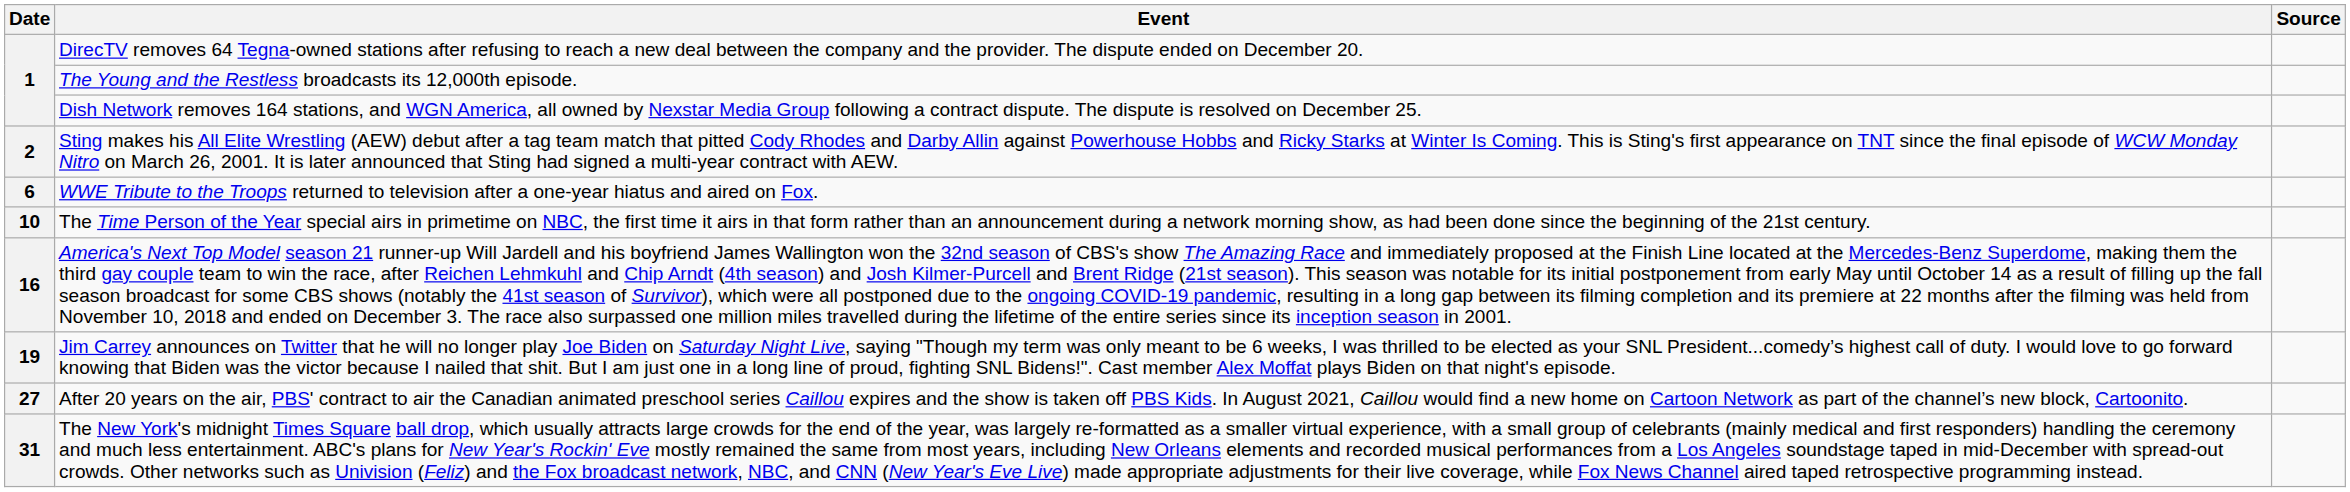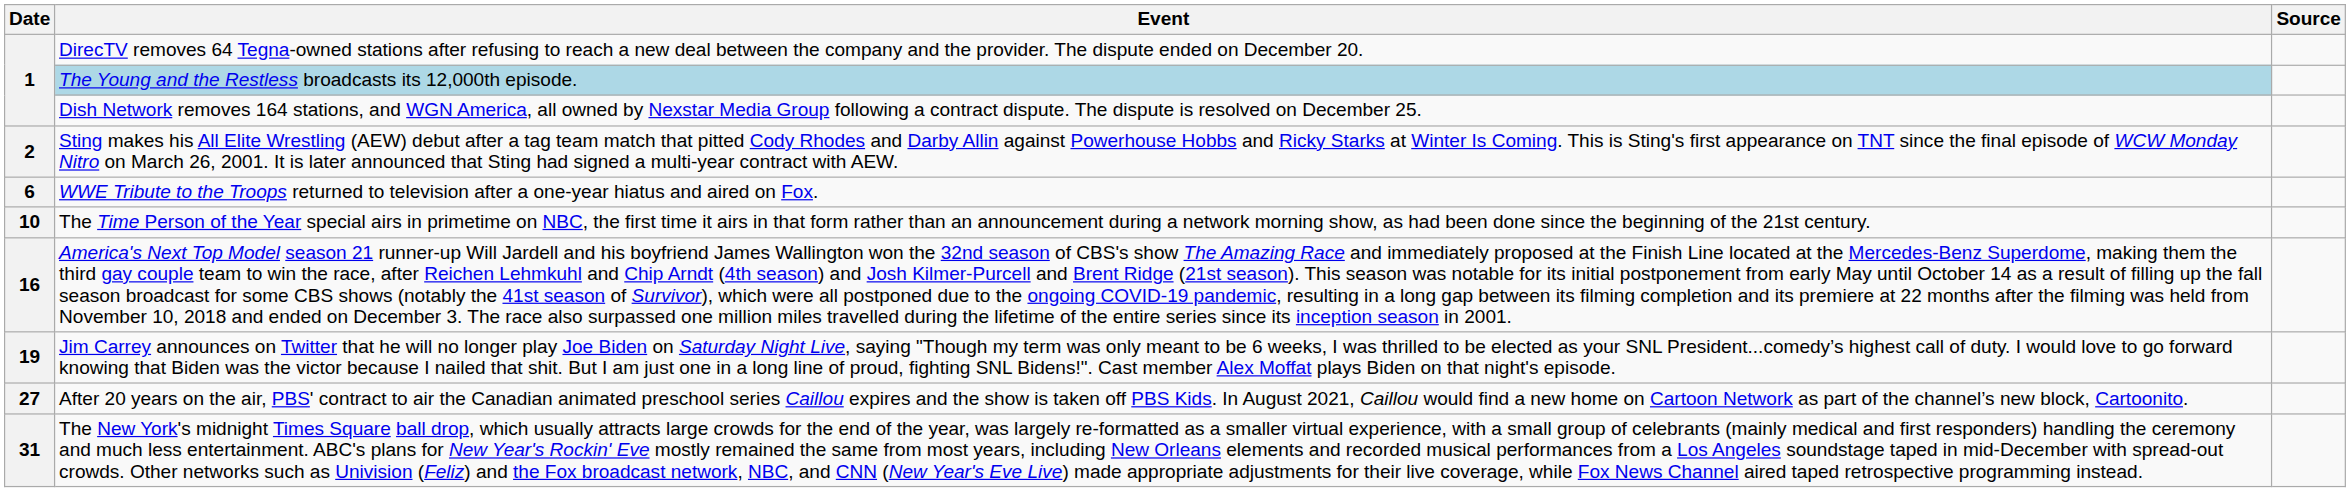(318, 79) no background -> (318, 79) lightblue background
